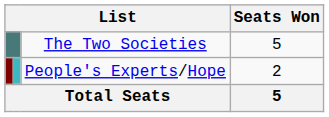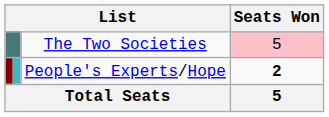(277, 45) no background -> (277, 45) pink background
(277, 71) normal -> (277, 71) bold
